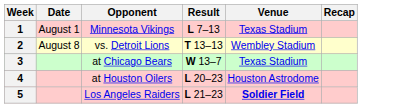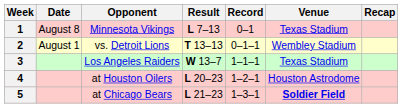+ column: (245, 12)
(59, 29) August 1 -> (59, 29) August 8
(59, 45) August 8 -> (59, 45) August 1
(132, 62) at Chicago Bears -> (132, 62) Los Angeles Raiders
(132, 95) Los Angeles Raiders -> (132, 95) at Chicago Bears
